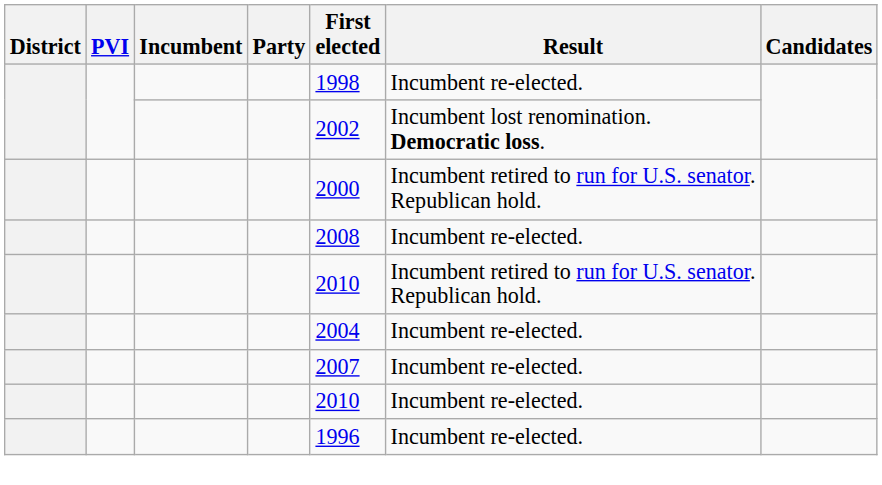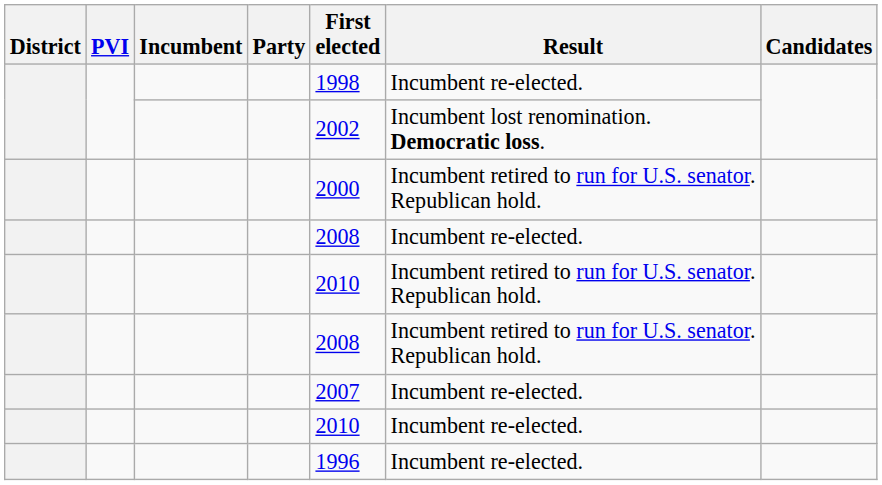(338, 331) 2004 -> (338, 343) 2008
(487, 331) Incumbent re-elected. -> (573, 343) Incumbent retired to run for U.S. senator. Republican hold.
